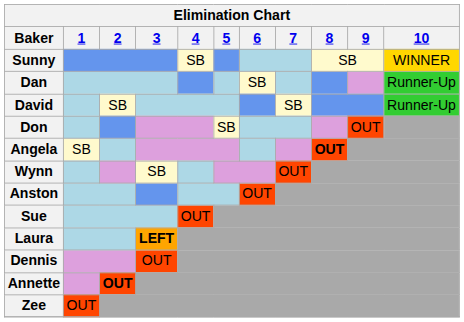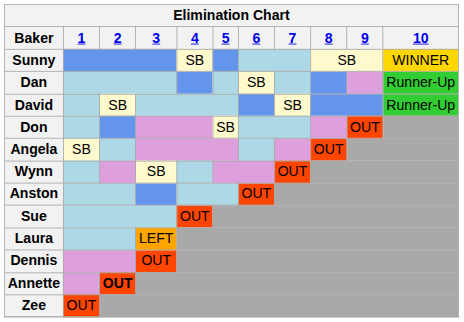(330, 149) bold -> (329, 149) normal
(157, 238) bold -> (156, 238) normal
